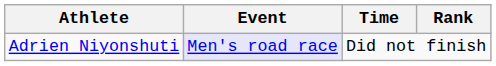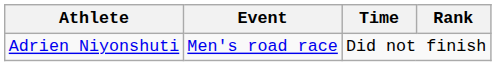(263, 47) lavender background -> (263, 47) no background
